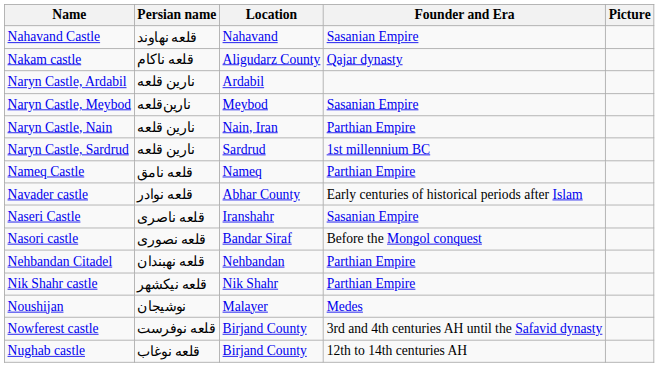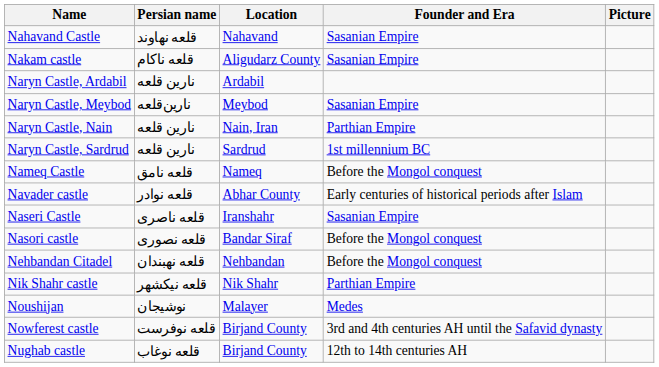(365, 59) Qajar dynasty -> (373, 59) Sasanian Empire
(371, 171) Parthian Empire -> (404, 171) Before the Mongol conquest
(371, 261) Parthian Empire -> (404, 261) Before the Mongol conquest
